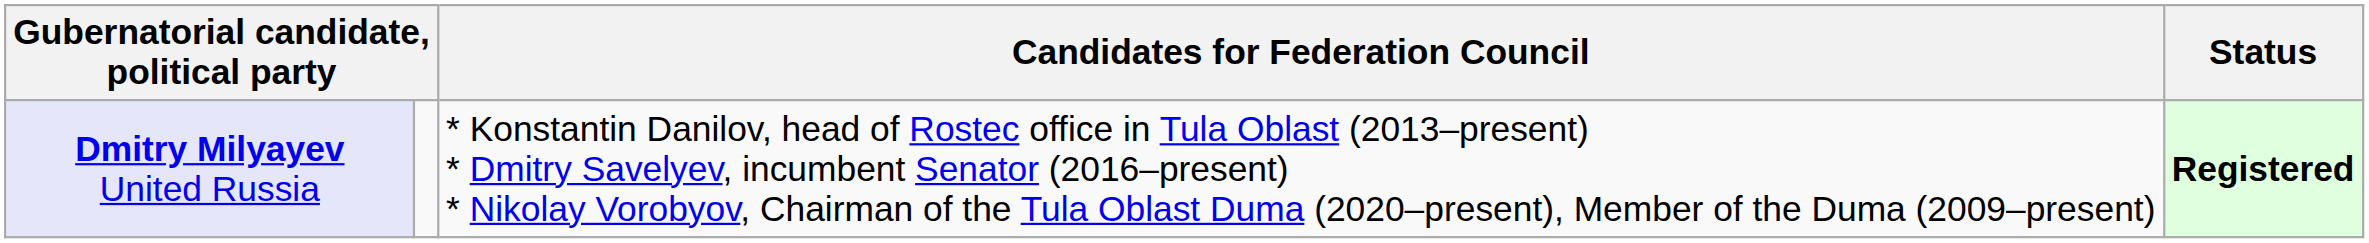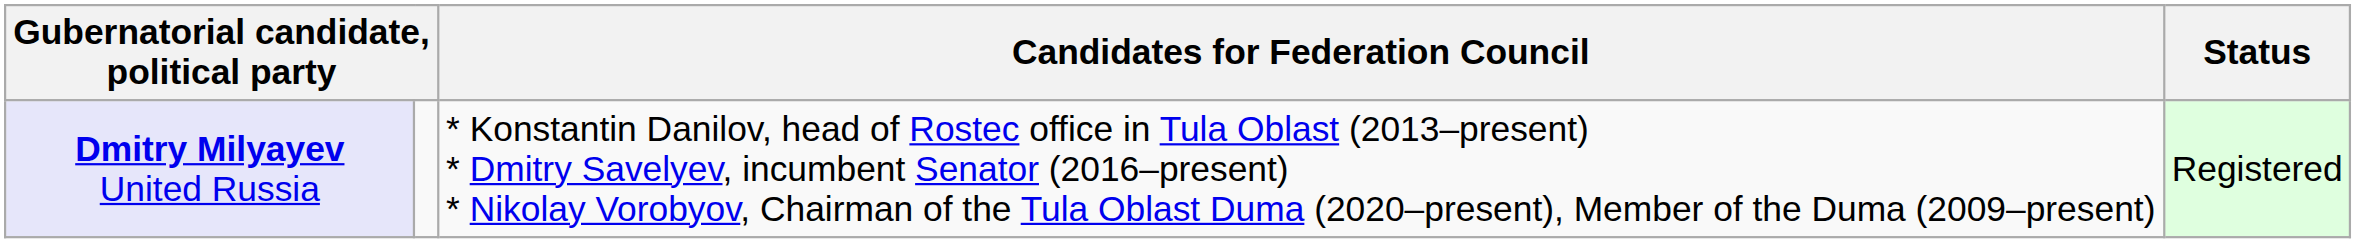(2263, 168) bold -> (2257, 168) normal
